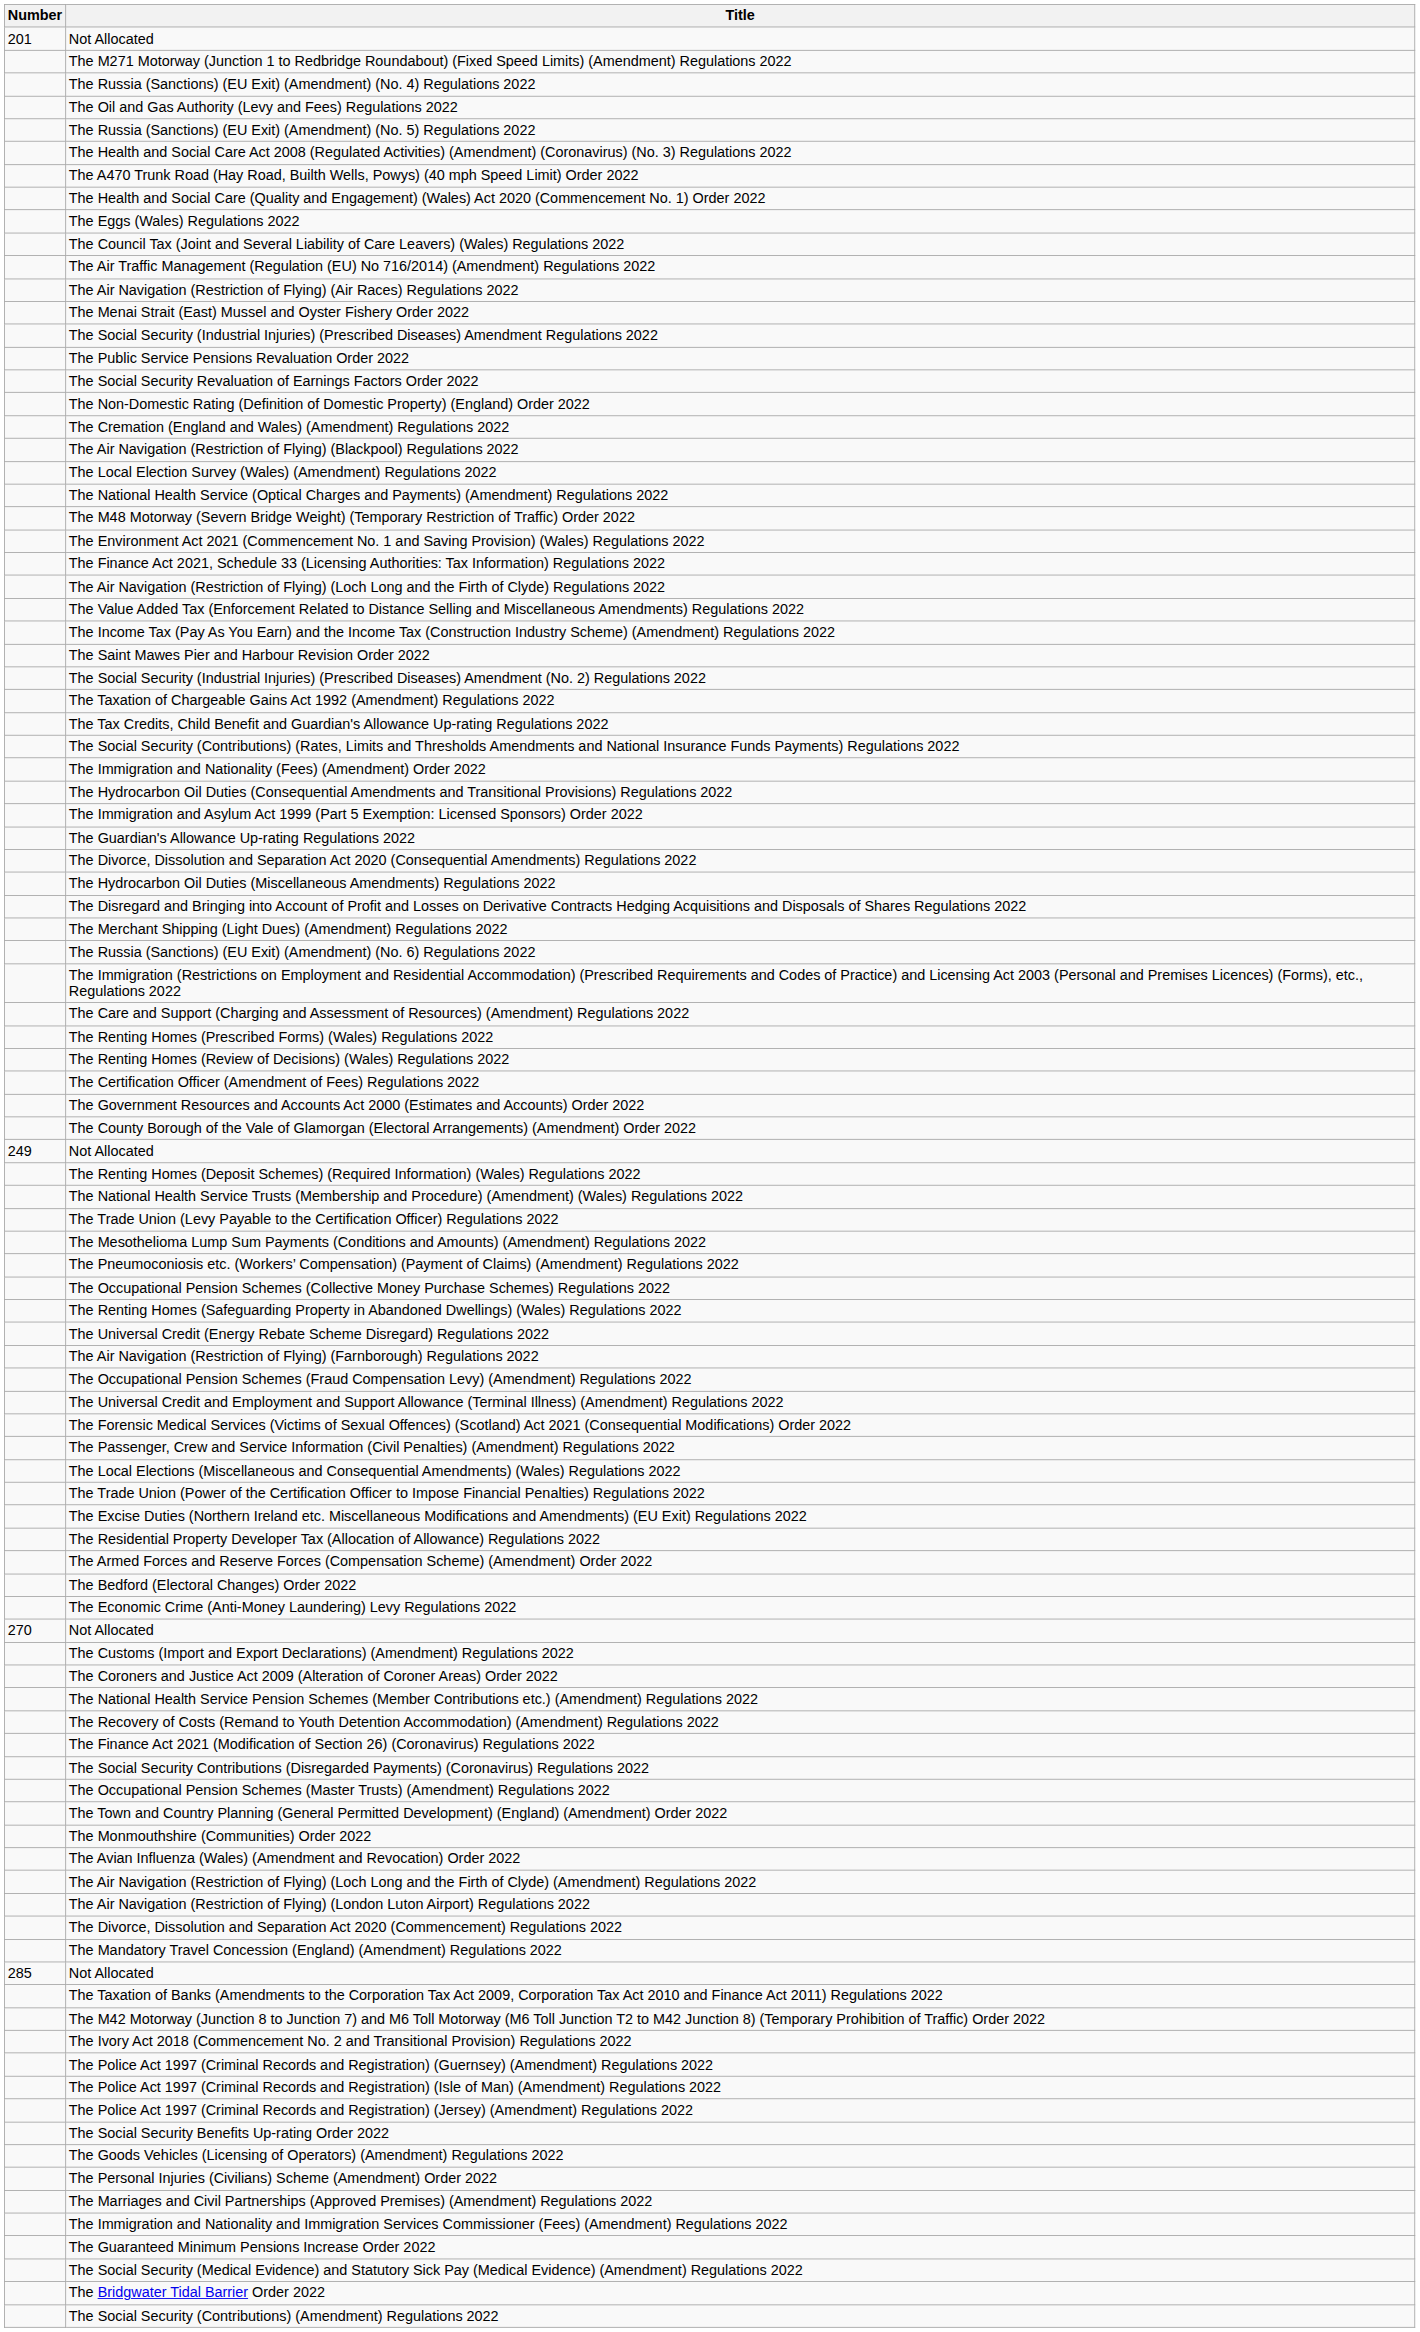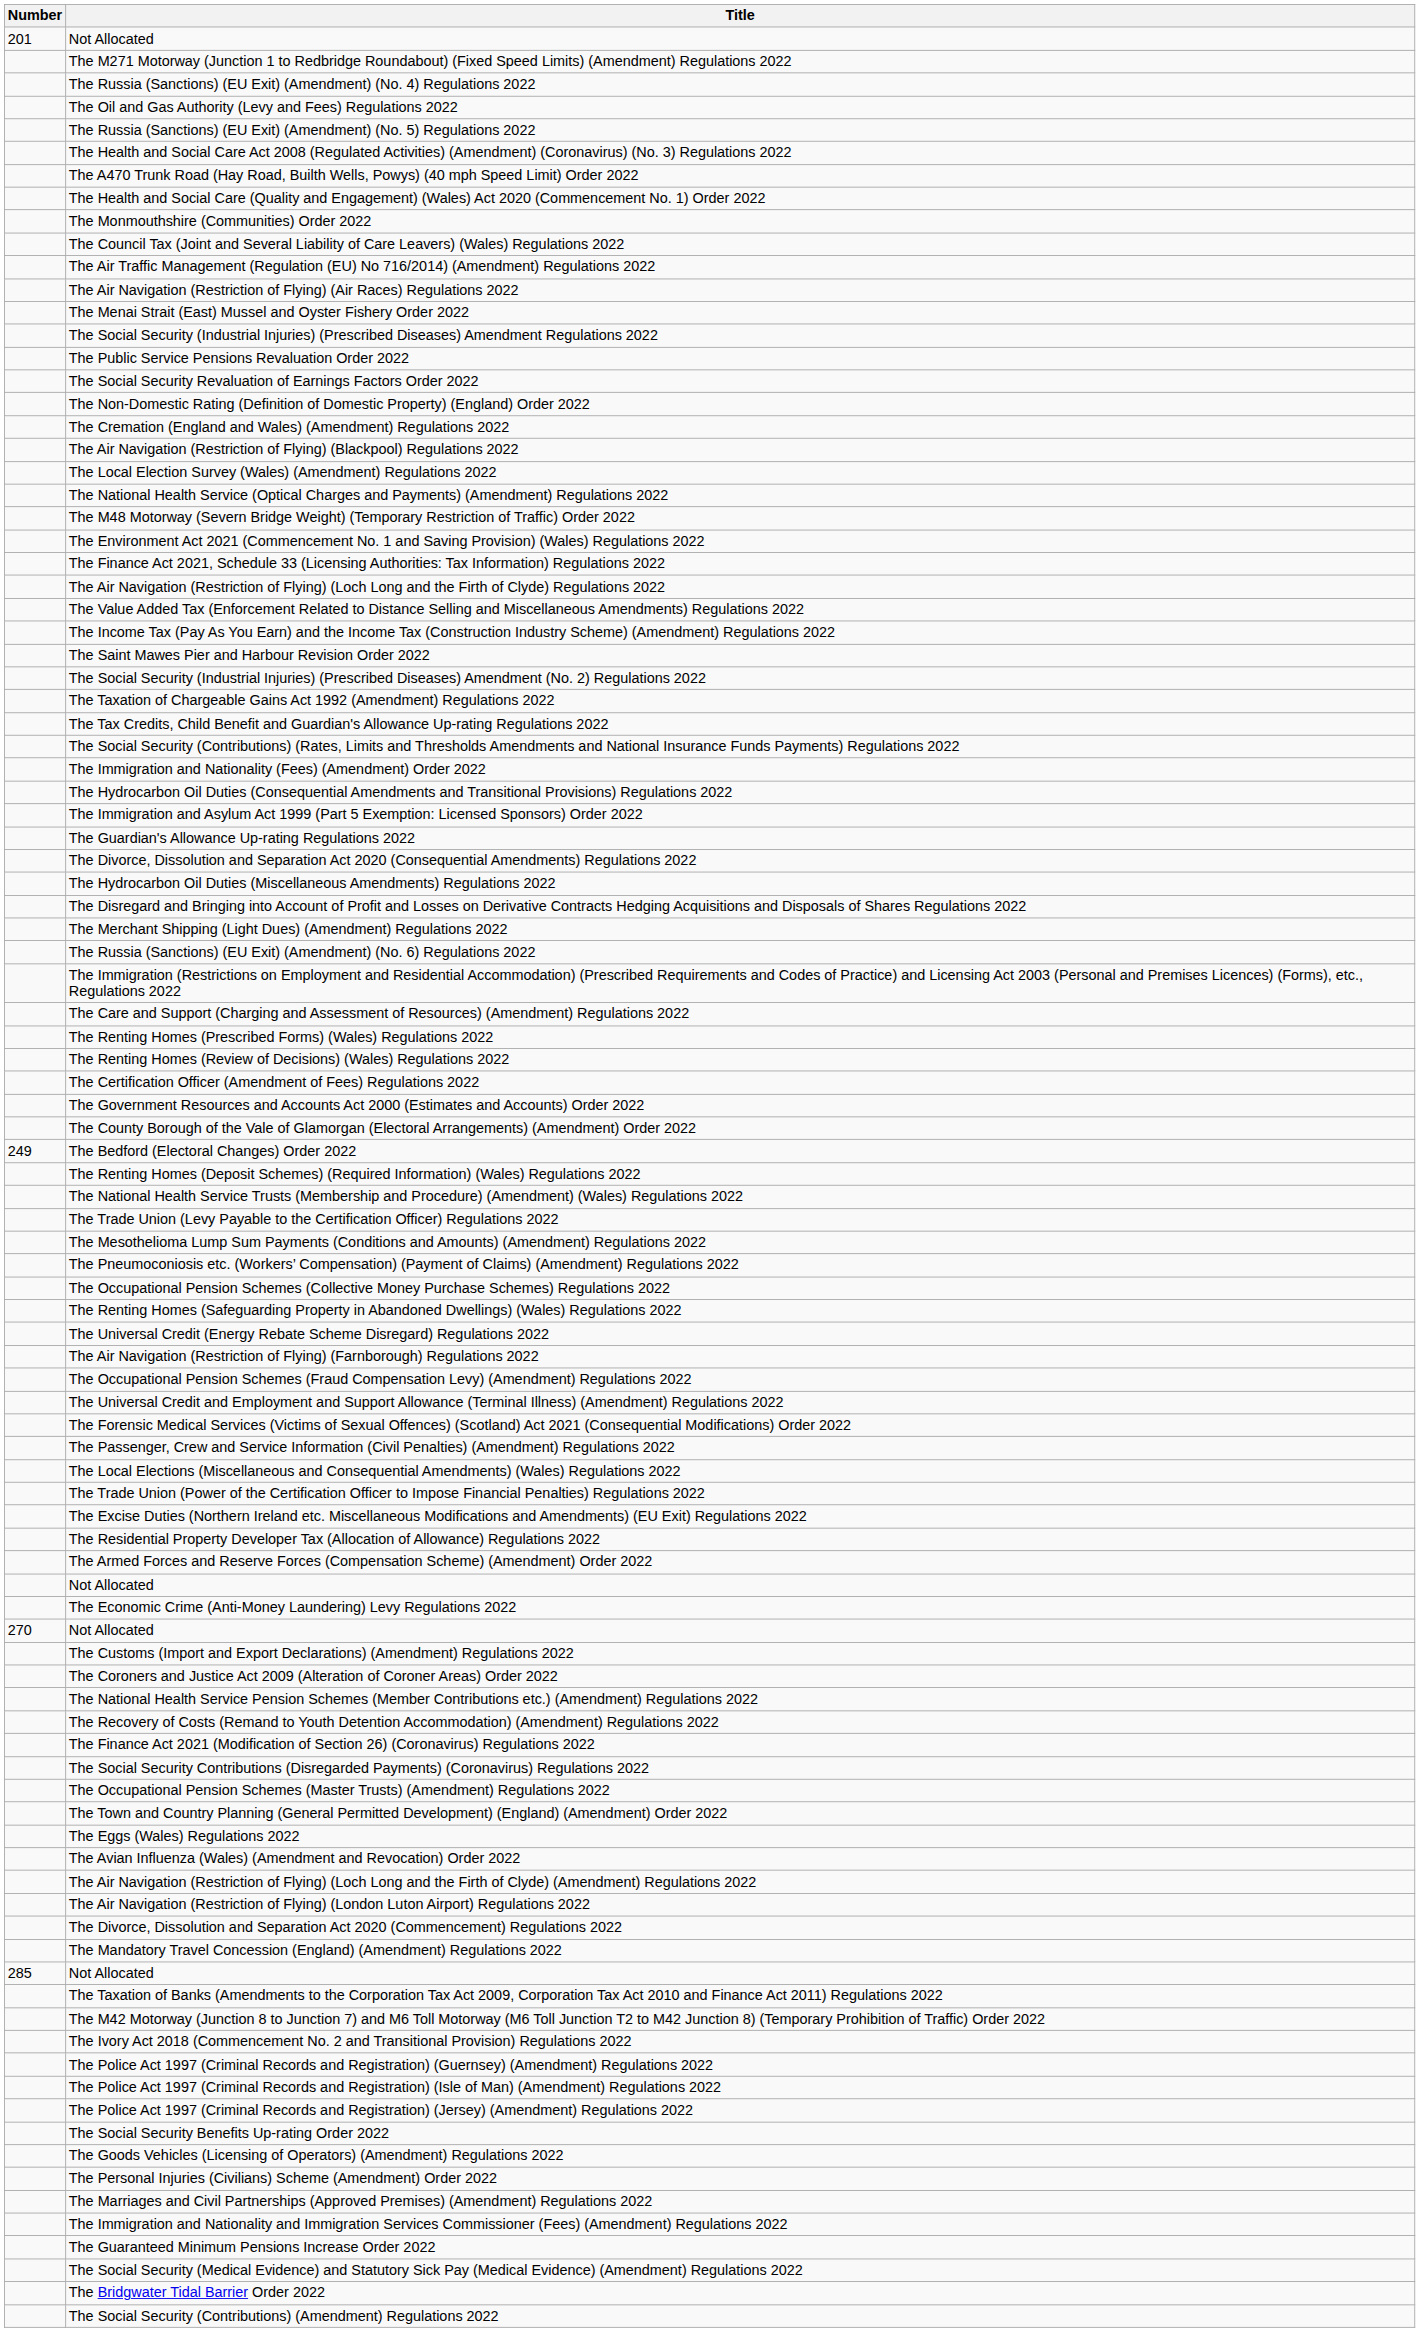(184, 221) The Eggs (Wales) Regulations 2022 -> (220, 221) The Monmouthshire (Communities) Order 2022
(111, 1151) Not Allocated -> (212, 1151) The Bedford (Electoral Changes) Order 2022
(212, 1585) The Bedford (Electoral Changes) Order 2022 -> (111, 1585) Not Allocated
(220, 1836) The Monmouthshire (Communities) Order 2022 -> (184, 1836) The Eggs (Wales) Regulations 2022
